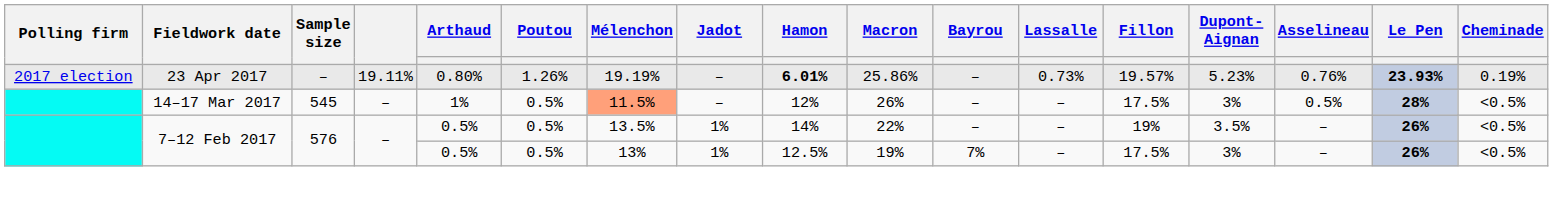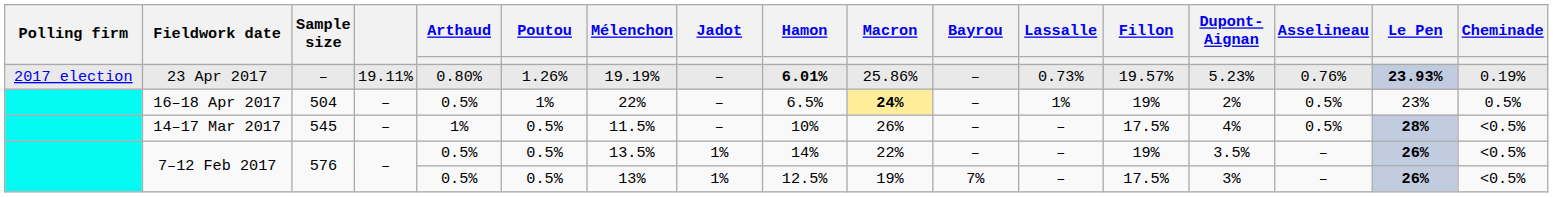+ row: (217, 102)
(632, 102) lightsalmon background -> (632, 128) no background
(805, 102) 12% -> (805, 128) 10%
(1231, 102) 3% -> (1231, 128) 4%
